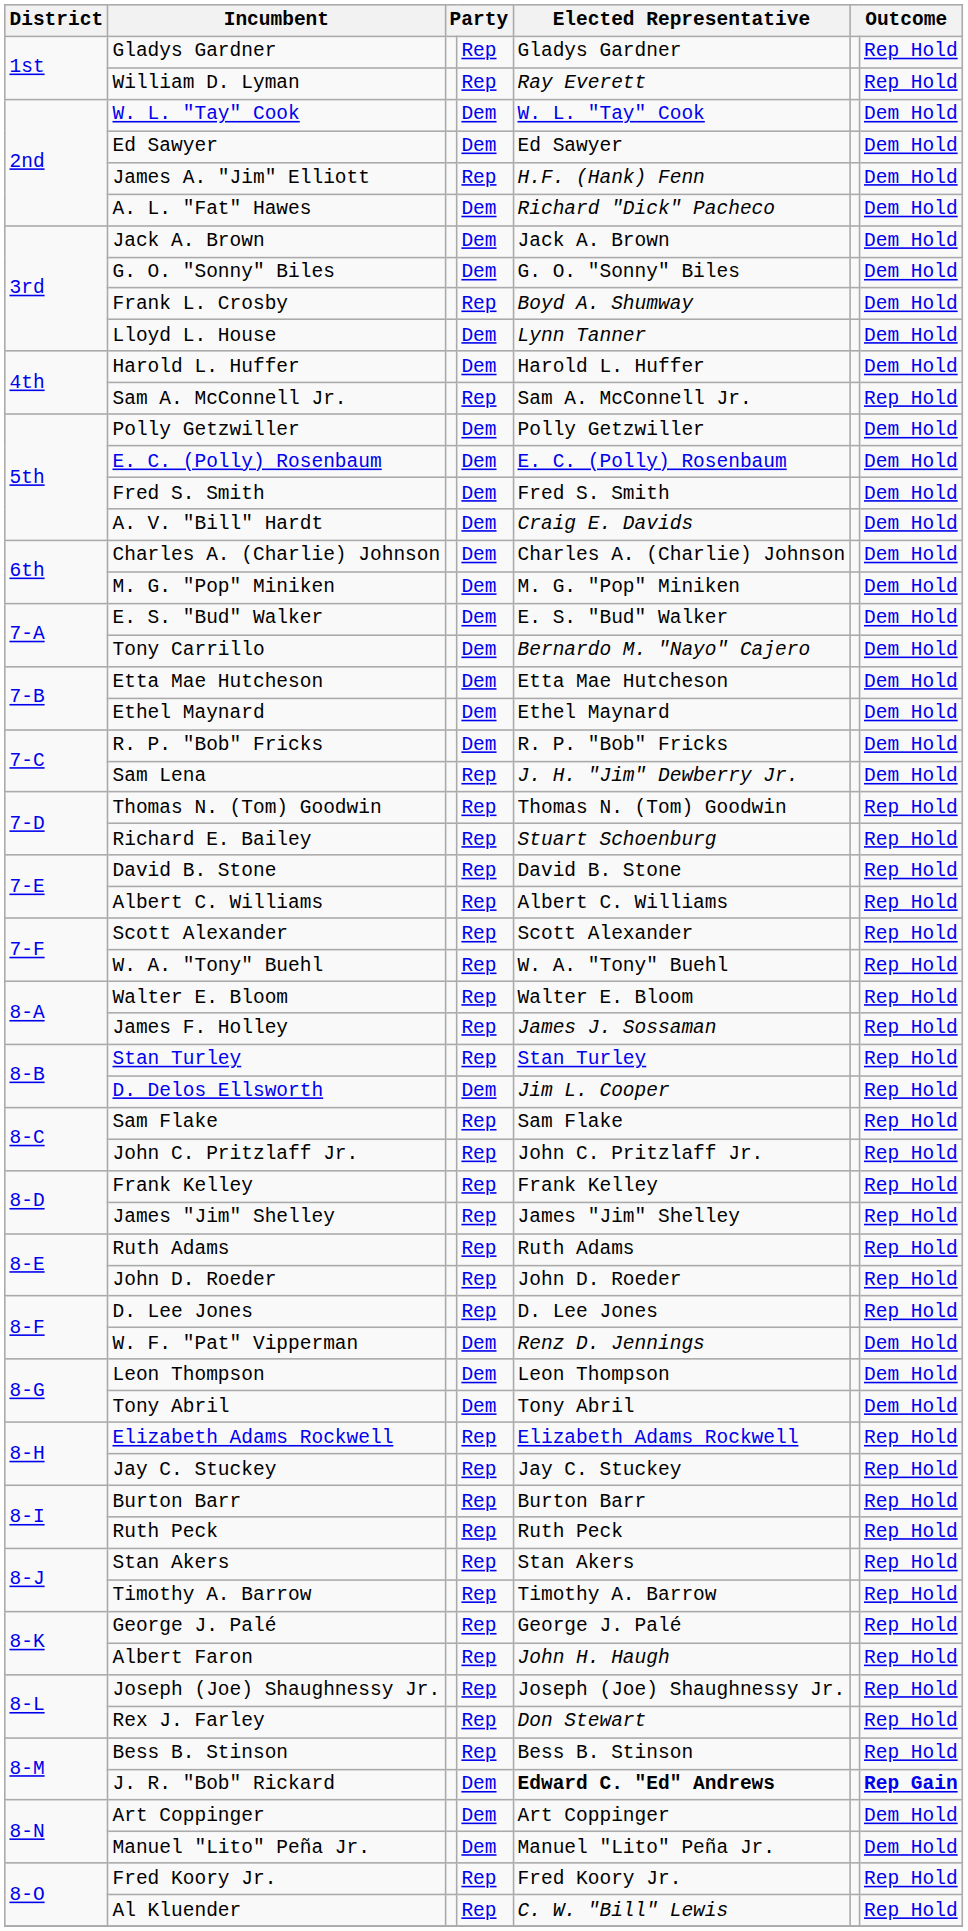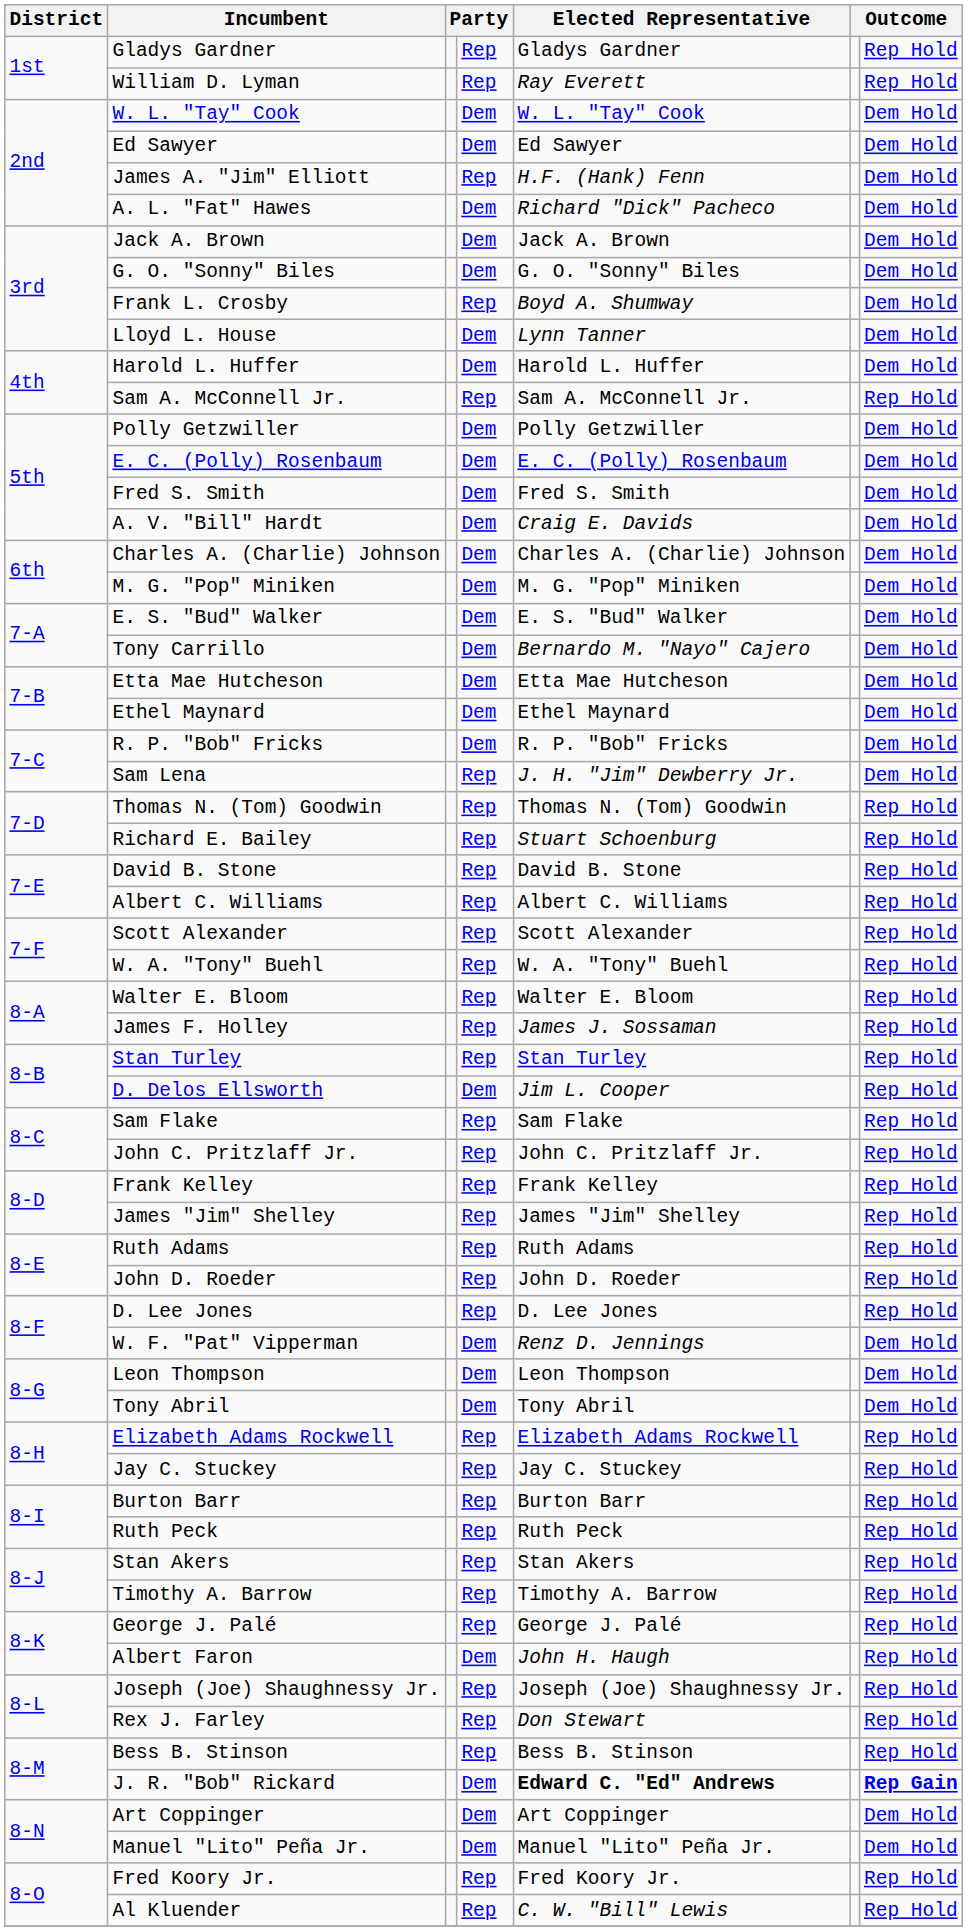(479, 1659) Rep -> (479, 1659) Dem
